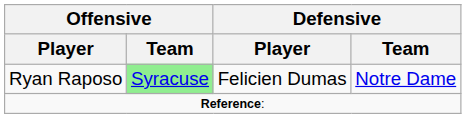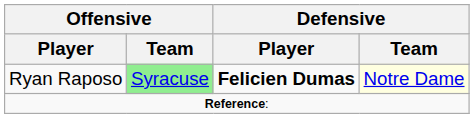(282, 78) normal -> (286, 78) bold
(406, 78) no background -> (414, 78) lightyellow background
